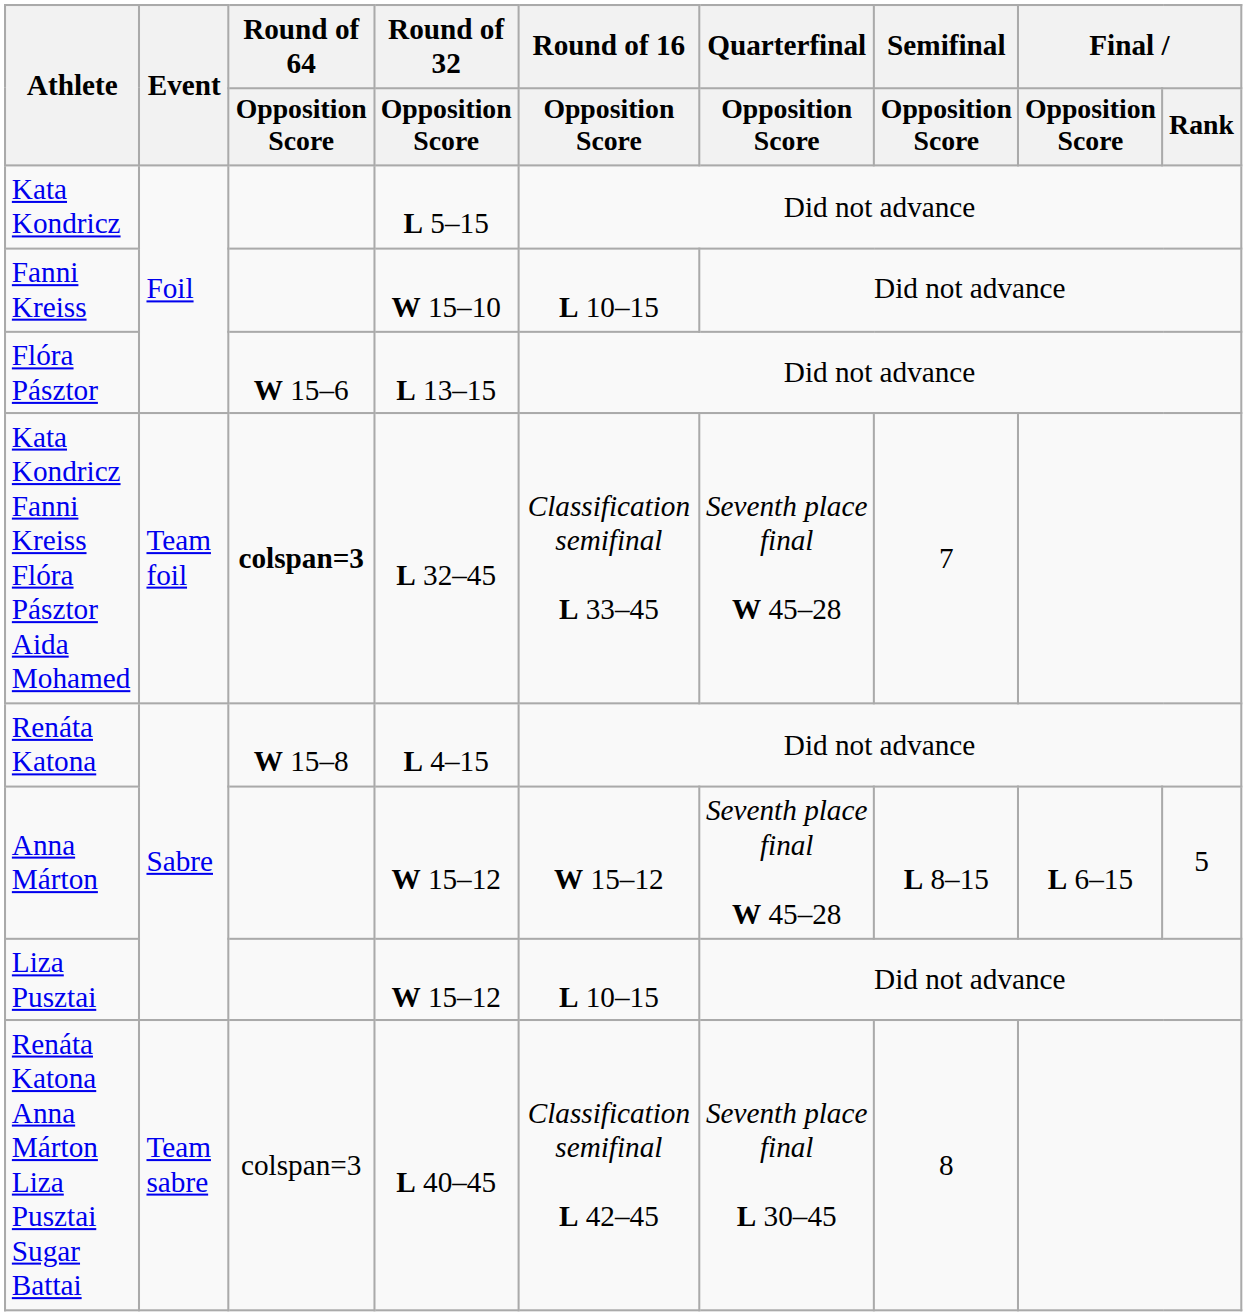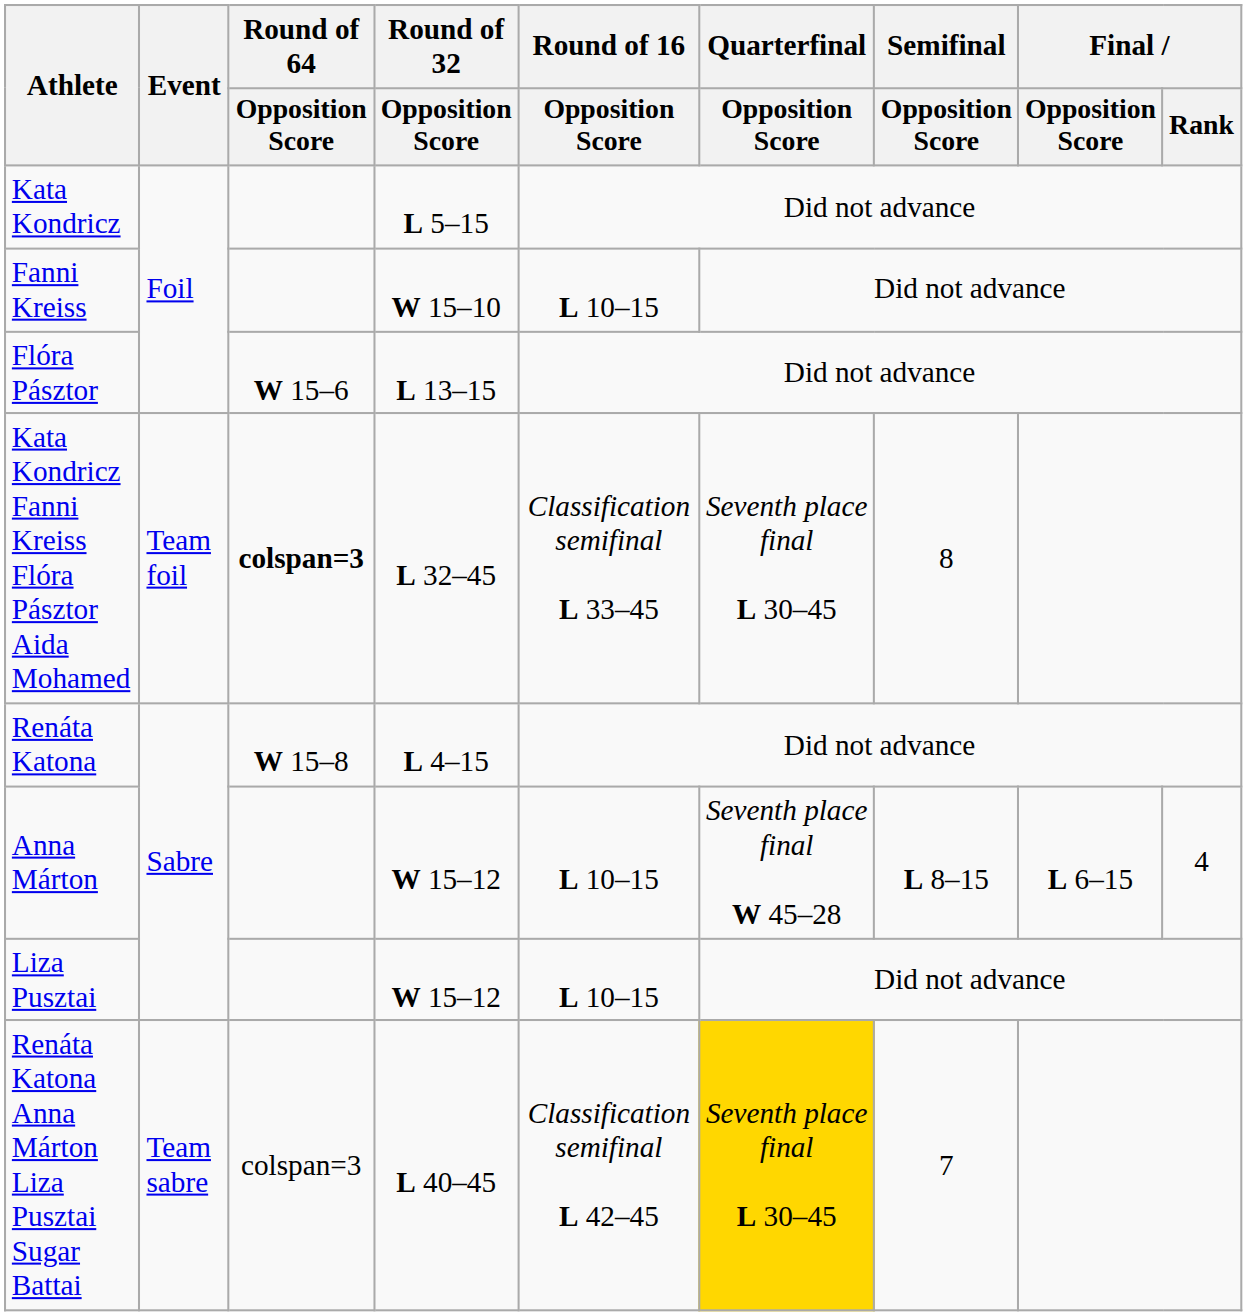(787, 558) Seventh place final W 45–28 -> (787, 558) Seventh place final L 30–45
(946, 558) 7 -> (946, 558) 8
(609, 879) W 15–12 -> (609, 879) L 10–15
(1201, 862) 5 -> (1201, 862) 4
(787, 1165) no background -> (787, 1165) gold background
(946, 1165) 8 -> (946, 1165) 7
